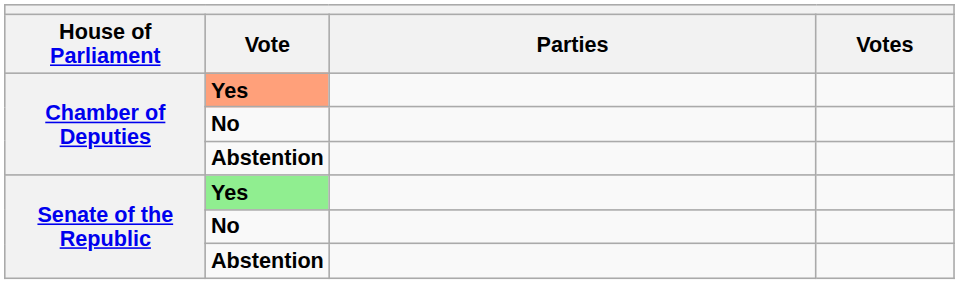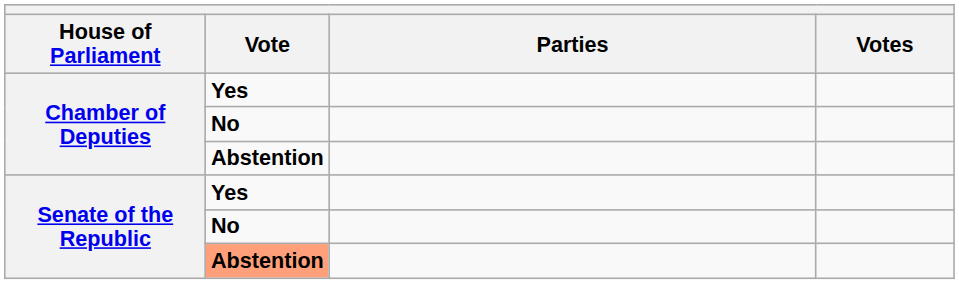(230, 90) lightsalmon background -> (230, 90) no background
(230, 192) lightgreen background -> (230, 192) no background
(267, 260) no background -> (267, 260) lightsalmon background
